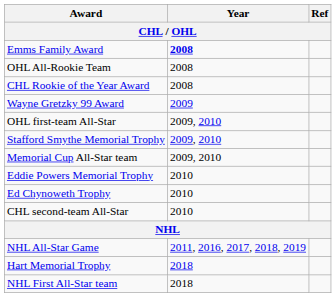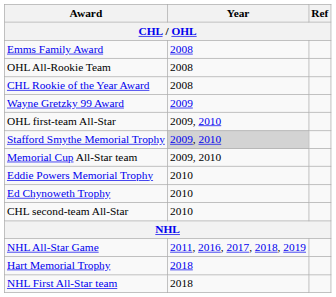(181, 49) bold -> (181, 49) normal
(196, 139) no background -> (196, 139) lightgrey background
